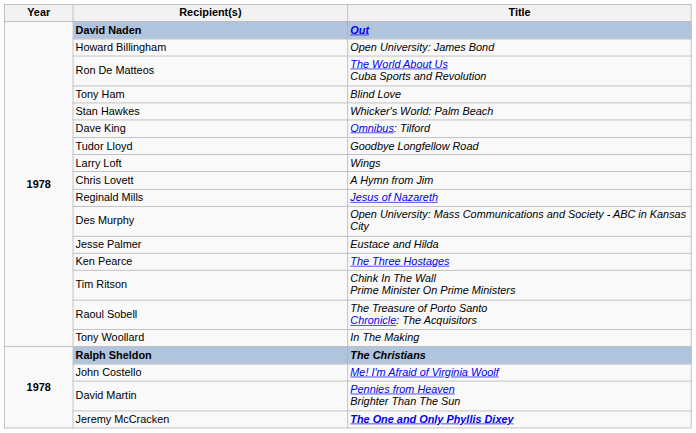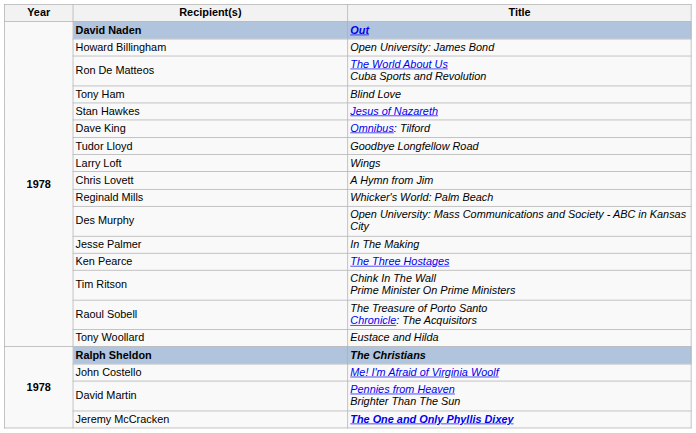(422, 111) Whicker's World: Palm Beach -> (394, 111) Jesus of Nazareth
(394, 197) Jesus of Nazareth -> (422, 197) Whicker's World: Palm Beach
(394, 244) Eustace and Hilda -> (385, 244) In The Making
(385, 338) In The Making -> (394, 338) Eustace and Hilda
